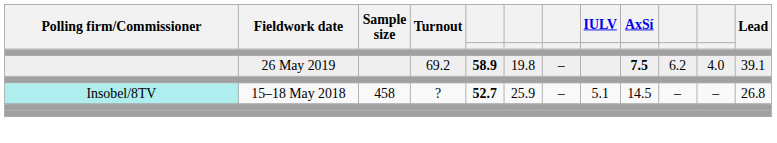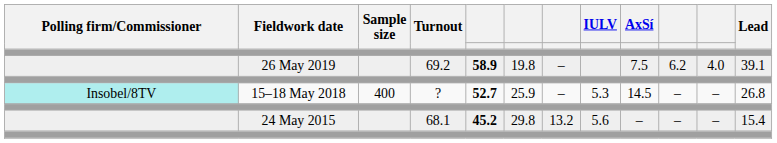(639, 66) bold -> (639, 66) normal
(385, 93) 458 -> (385, 93) 400
(600, 93) 5.1 -> (600, 93) 5.3
+ row: (298, 121)
